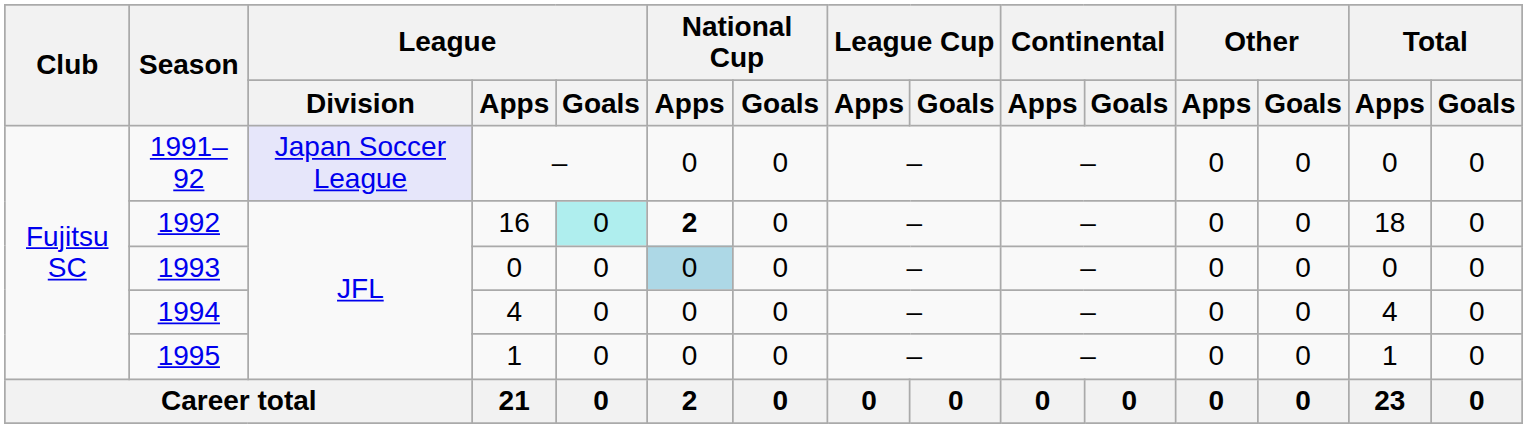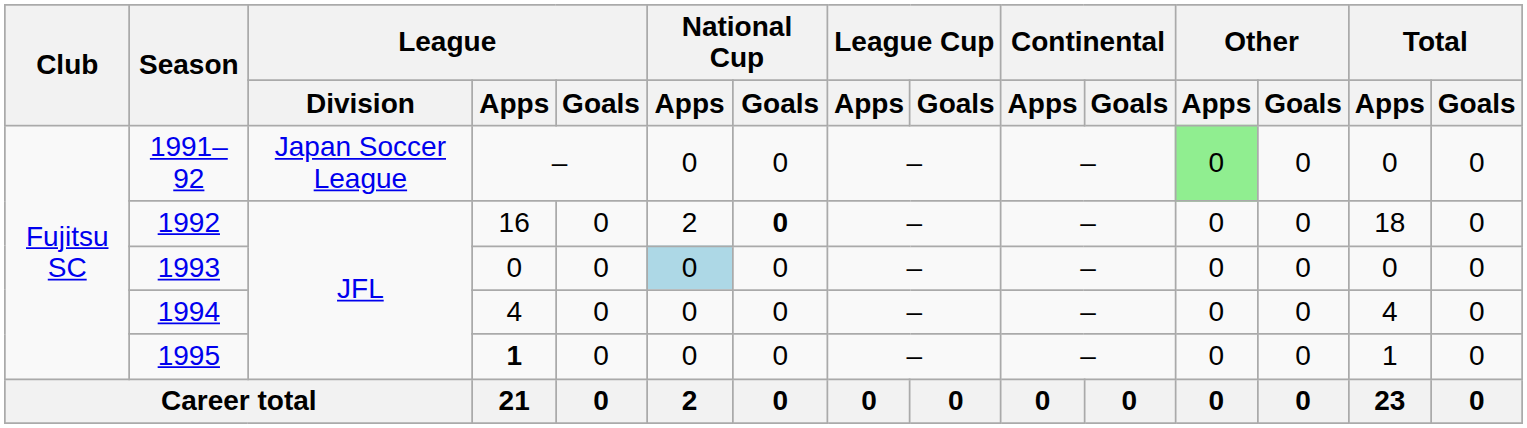(360, 162) lavender background -> (360, 162) no background
(1216, 162) no background -> (1216, 162) lightgreen background
(601, 222) paleturquoise background -> (601, 222) no background
(690, 222) bold -> (690, 222) normal
(780, 222) normal -> (780, 222) bold
(514, 356) normal -> (514, 356) bold
